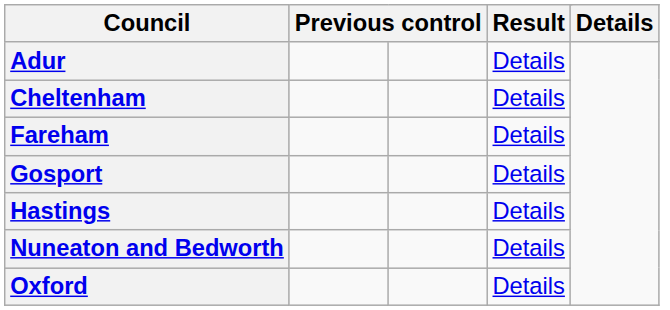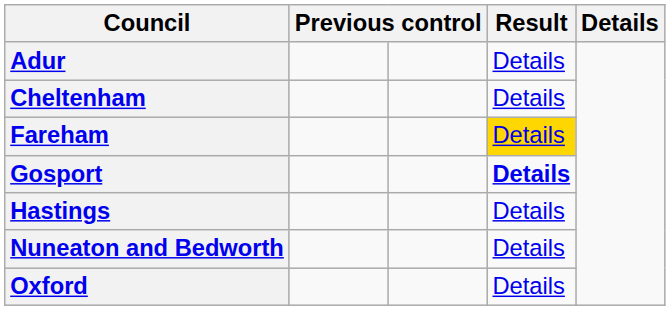(529, 135) no background -> (529, 135) gold background
(529, 173) normal -> (531, 173) bold
